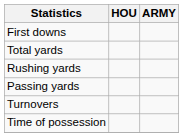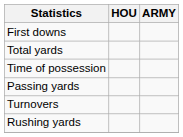rows swapped: (44, 68) <-> (56, 123)
